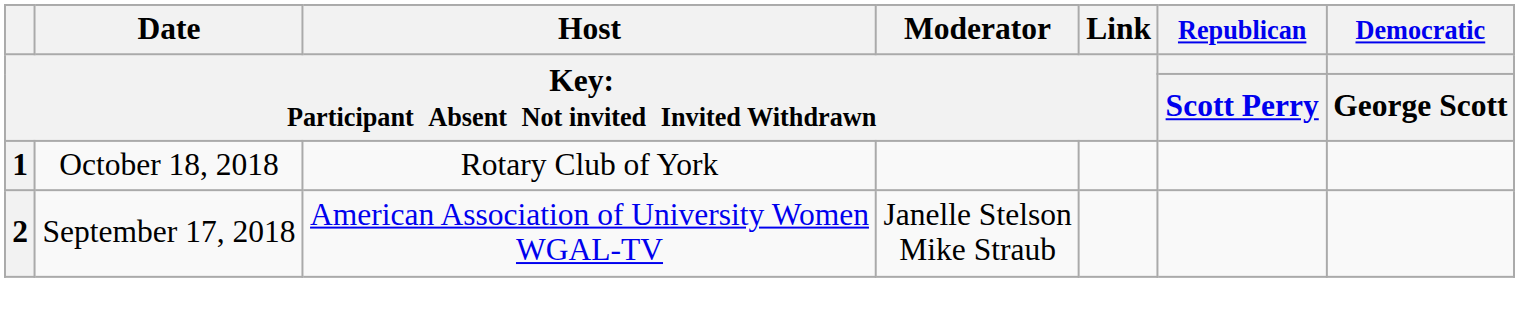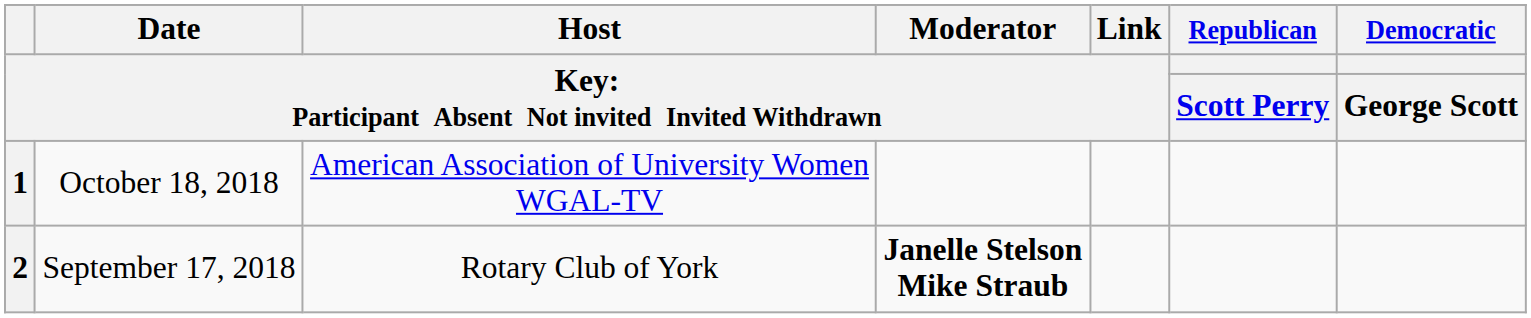(589, 164) Rotary Club of York -> (590, 182) American Association of University Women WGAL-TV
(590, 232) American Association of University Women WGAL-TV -> (589, 268) Rotary Club of York
(978, 232) normal -> (983, 268) bold
